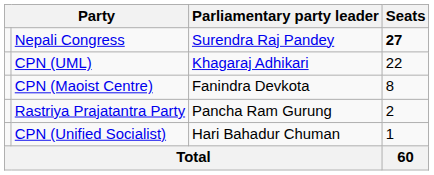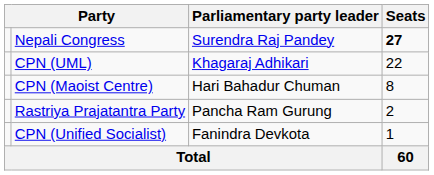(251, 87) Fanindra Devkota -> (266, 87) Hari Bahadur Chuman
(266, 134) Hari Bahadur Chuman -> (251, 134) Fanindra Devkota
